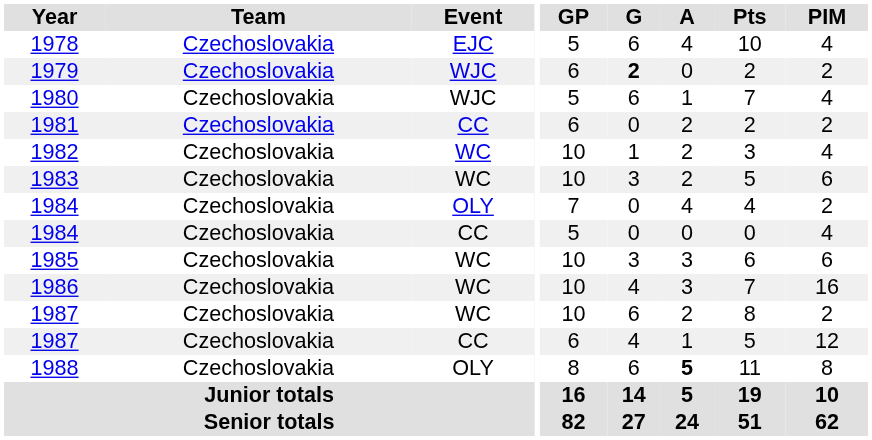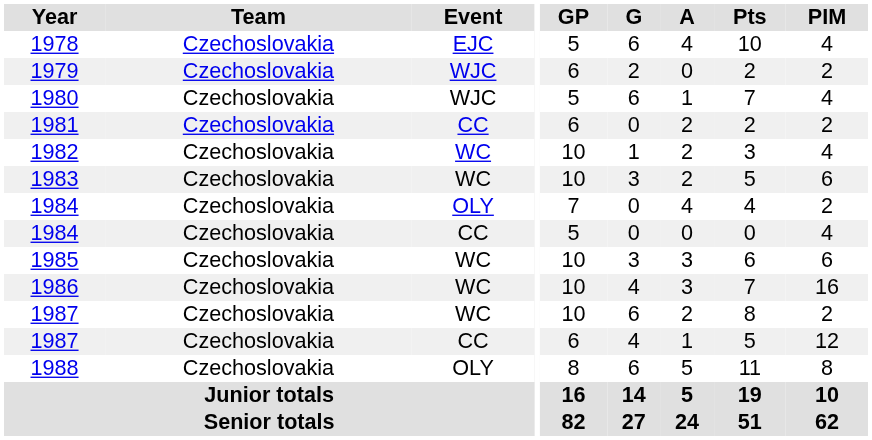(634, 71) bold -> (634, 71) normal
(687, 368) bold -> (687, 368) normal
